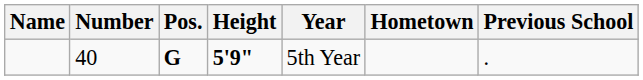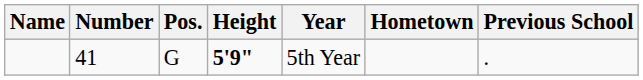(86, 57) 40 -> (86, 57) 41
(172, 57) bold -> (172, 57) normal
